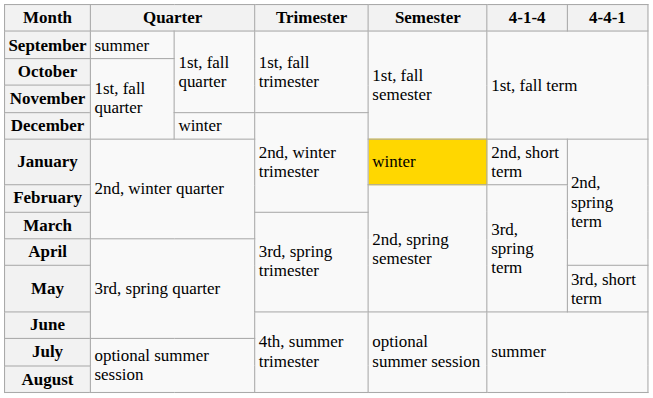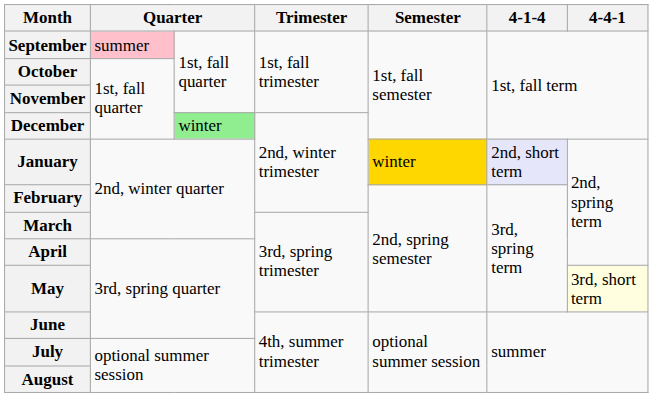(122, 44) no background -> (122, 44) pink background
(200, 125) no background -> (200, 125) lightgreen background
(525, 161) no background -> (525, 161) lavender background
(603, 288) no background -> (603, 288) lightyellow background
